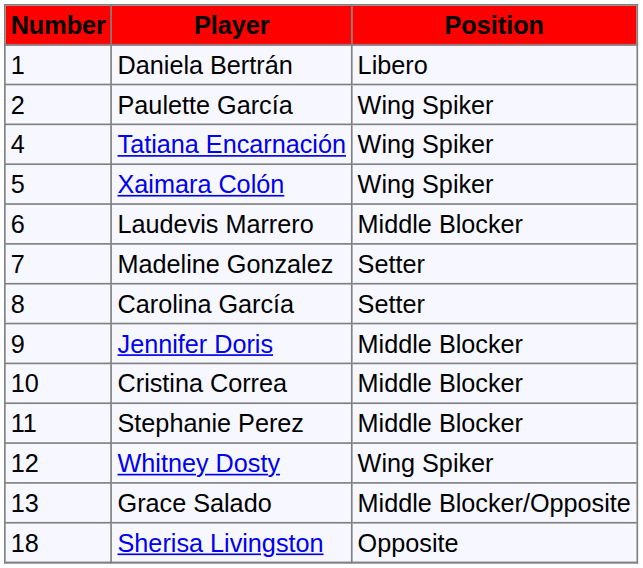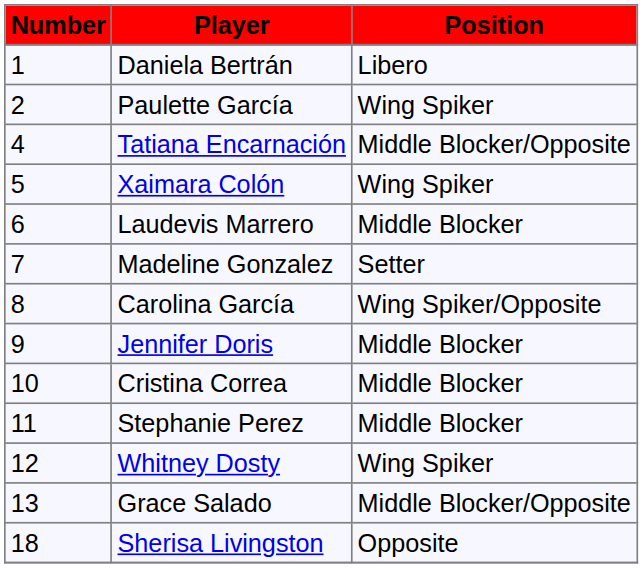(426, 144) Wing Spiker -> (494, 144) Middle Blocker/Opposite
(391, 304) Setter -> (480, 304) Wing Spiker/Opposite
